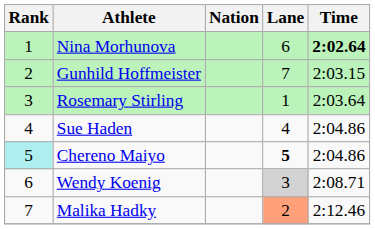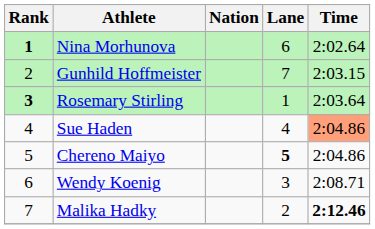(29, 45) normal -> (29, 45) bold
(339, 45) bold -> (339, 45) normal
(29, 100) normal -> (29, 100) bold
(339, 127) no background -> (339, 127) lightsalmon background
(29, 155) paleturquoise background -> (29, 155) no background
(286, 182) lightgrey background -> (286, 182) no background
(286, 210) lightsalmon background -> (286, 210) no background
(339, 210) normal -> (339, 210) bold
